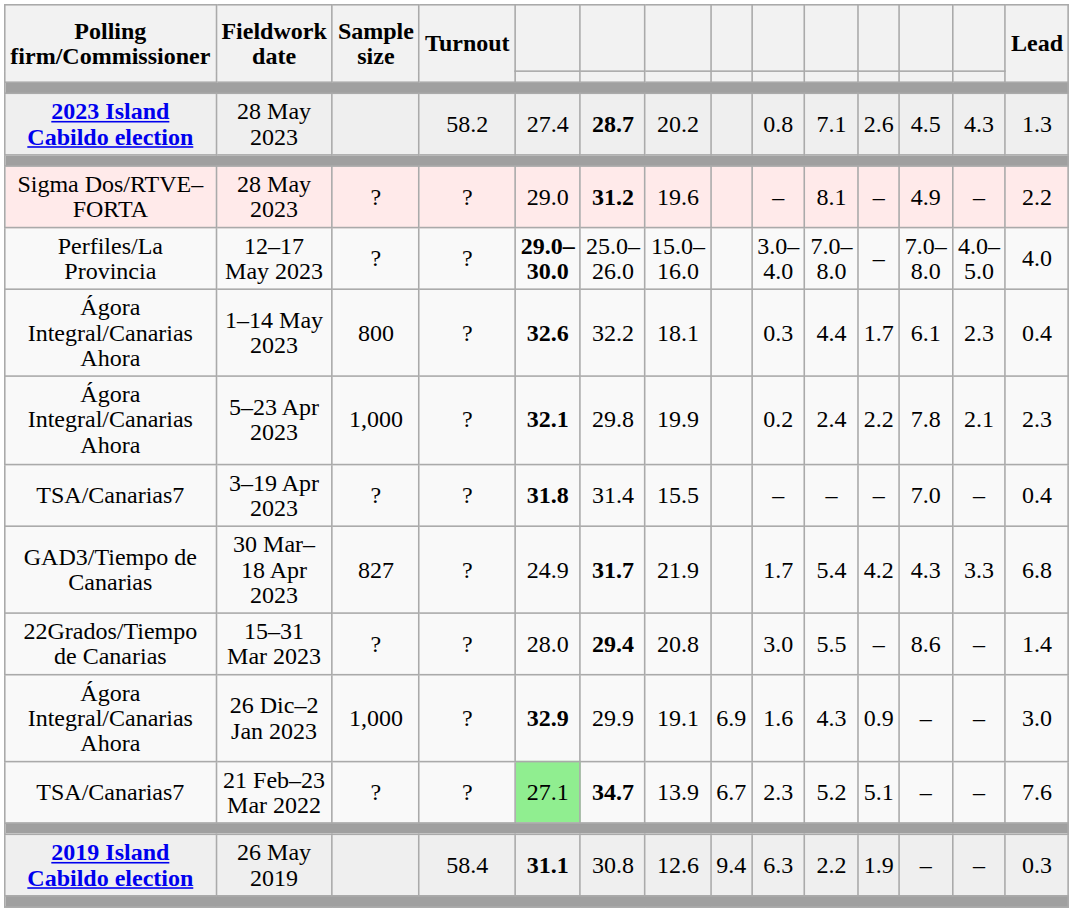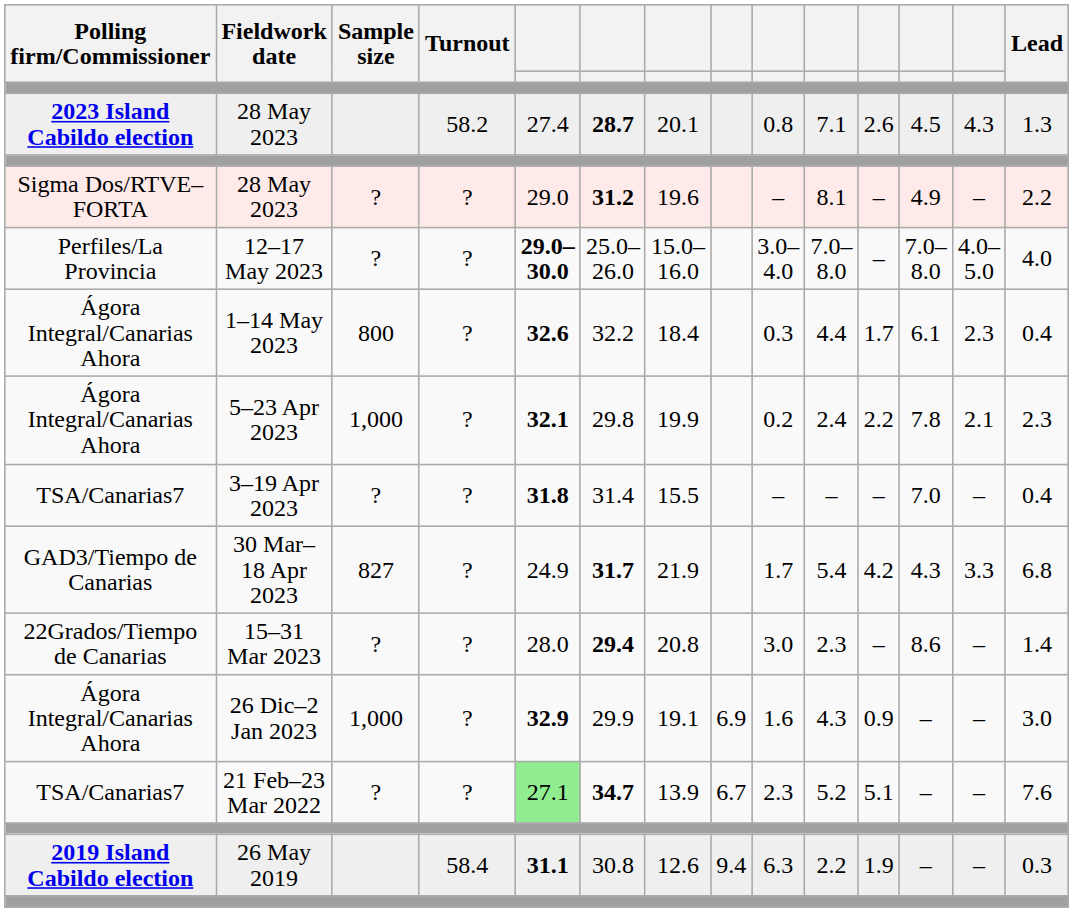(678, 124) 20.2 -> (678, 124) 20.1
(678, 333) 18.1 -> (678, 333) 18.4
(831, 643) 5.5 -> (831, 643) 2.3
